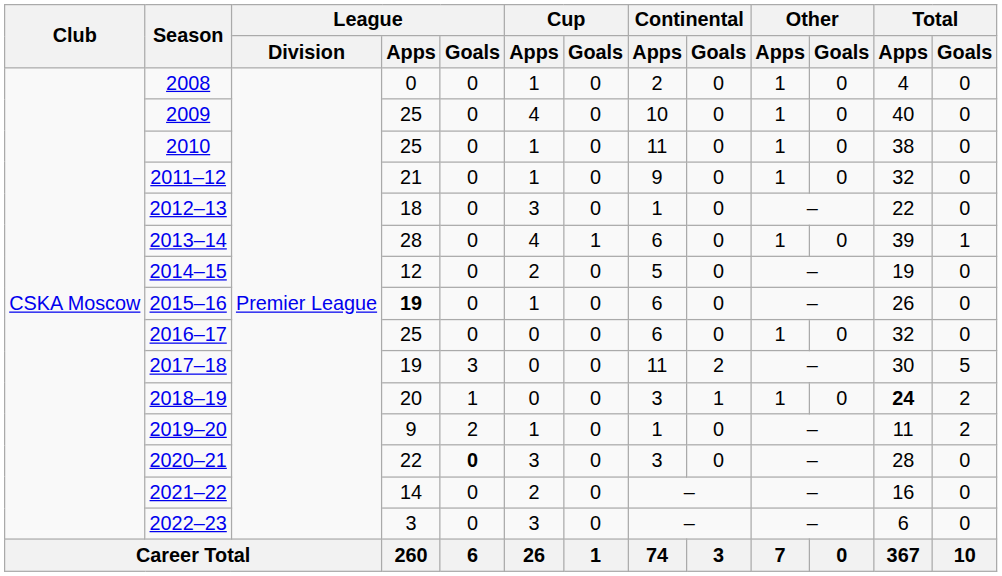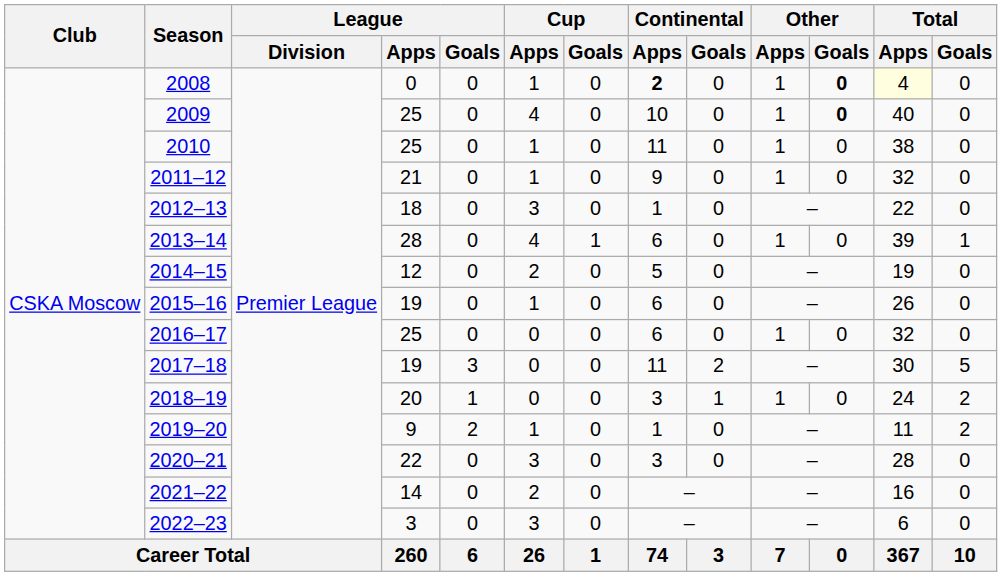(657, 83) normal -> (657, 83) bold
(842, 83) normal -> (842, 83) bold
(903, 83) no background -> (903, 83) lightyellow background
(842, 114) normal -> (842, 114) bold
(411, 303) bold -> (411, 303) normal
(903, 397) bold -> (903, 397) normal
(473, 460) bold -> (473, 460) normal
